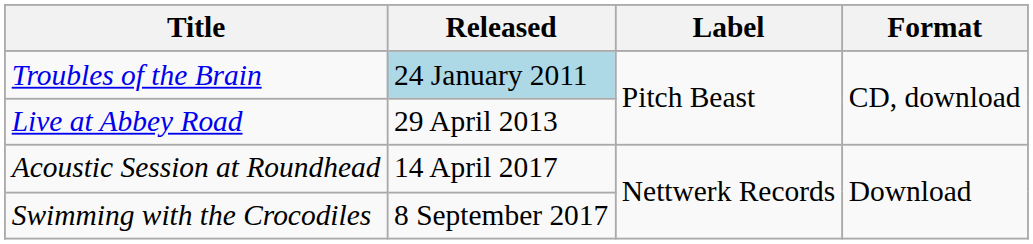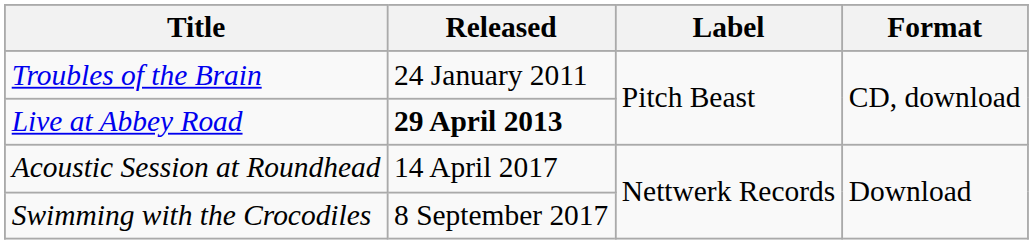(491, 74) lightblue background -> (491, 74) no background
(476, 121) normal -> (478, 121) bold
